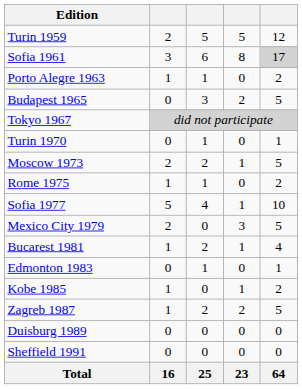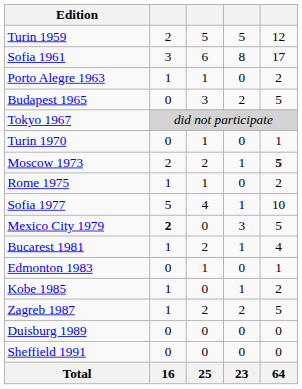(279, 57) lightgrey background -> (279, 57) no background
(279, 162) normal -> (279, 162) bold
(168, 225) normal -> (168, 225) bold
